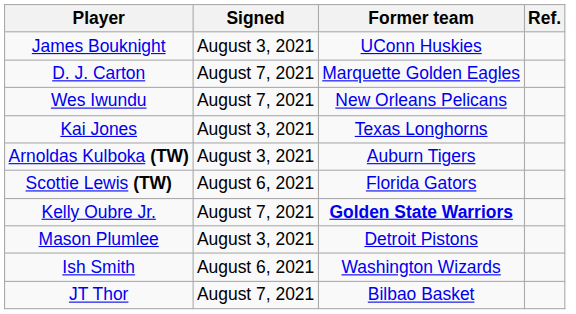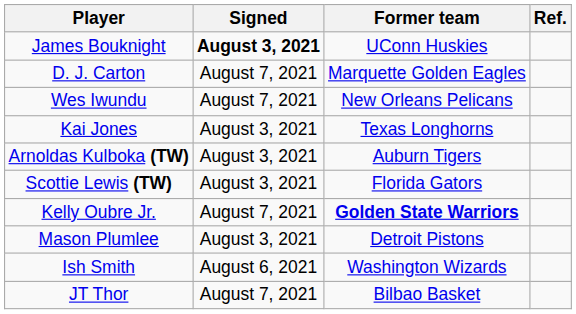(256, 45) normal -> (258, 45) bold
(256, 184) August 6, 2021 -> (258, 184) August 3, 2021
